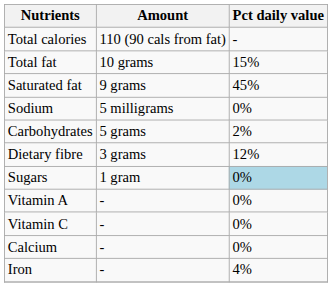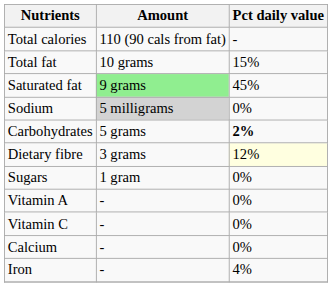(123, 85) no background -> (123, 85) lightgreen background
(136, 108) no background -> (136, 108) lightgrey background
(242, 131) normal -> (243, 131) bold
(246, 154) no background -> (246, 154) lightyellow background
(242, 177) lightblue background -> (242, 177) no background
